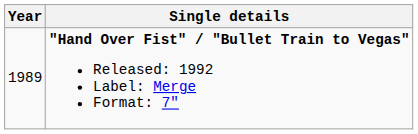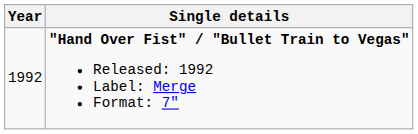(25, 79) 1989 -> (25, 79) 1992
